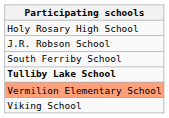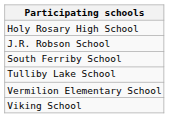(62, 74) bold -> (62, 74) normal
(84, 90) lightsalmon background -> (84, 90) no background
